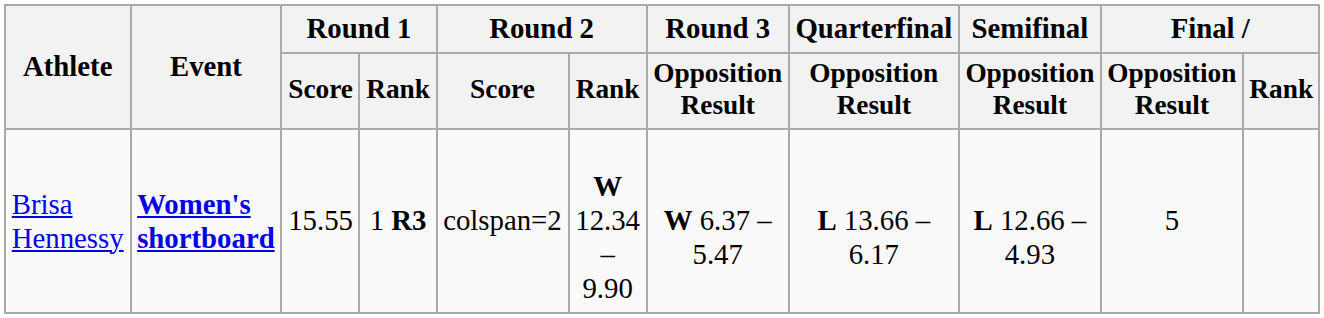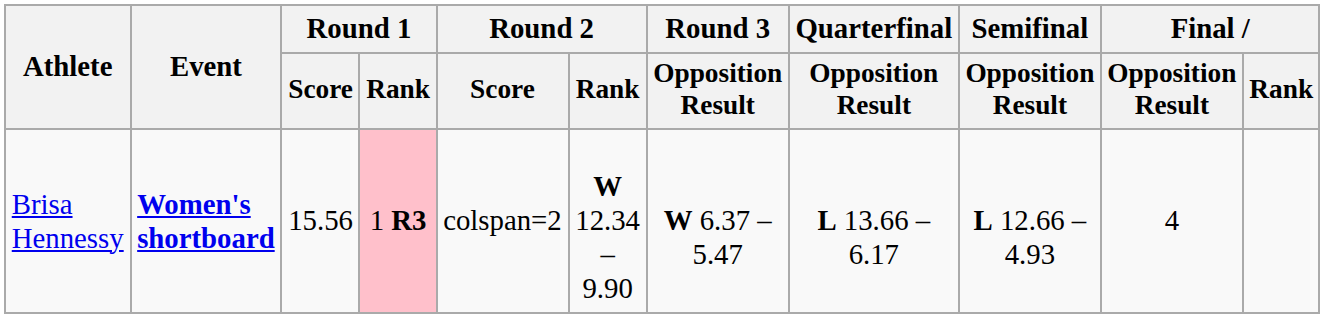(321, 221) 15.55 -> (321, 221) 15.56
(398, 221) no background -> (398, 221) pink background
(1172, 221) 5 -> (1172, 221) 4
